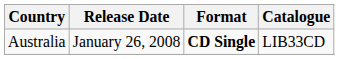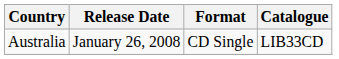(221, 41) bold -> (221, 41) normal
